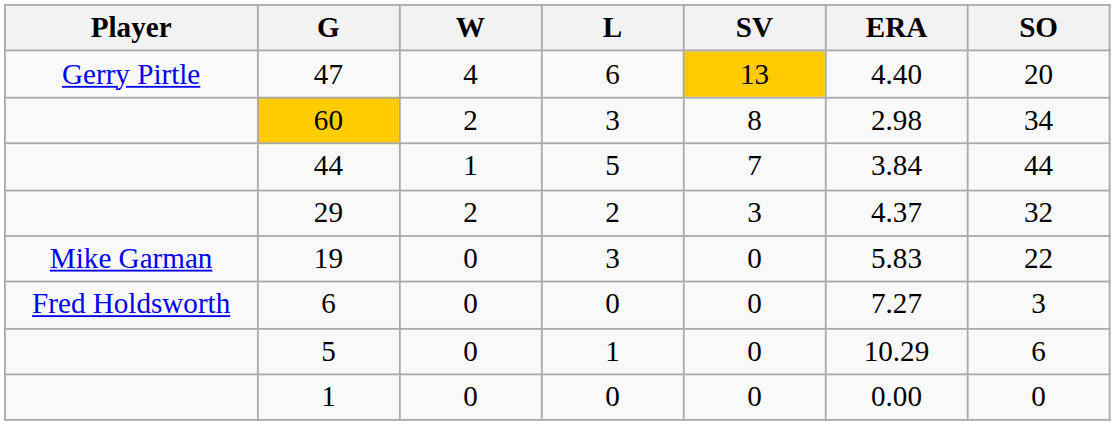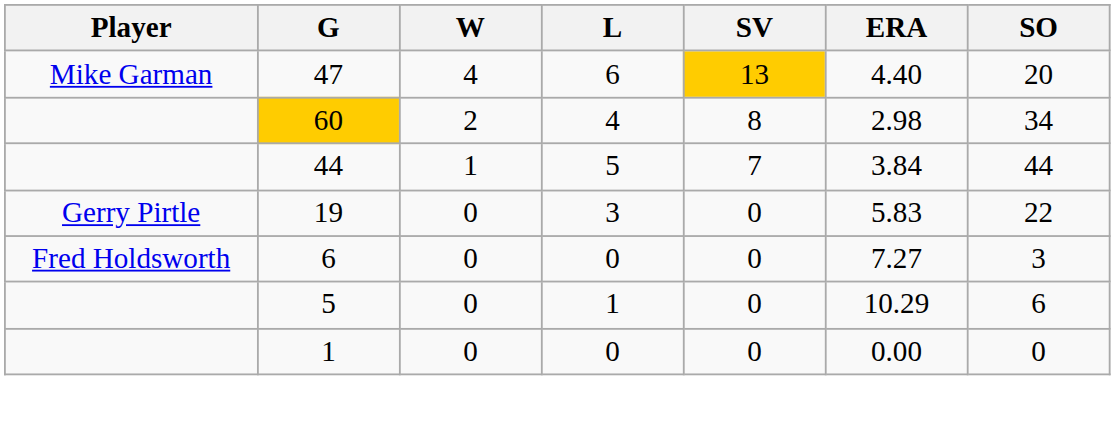(131, 73) Gerry Pirtle -> (131, 73) Mike Garman
(612, 119) 3 -> (612, 119) 4
- row: (328, 212)
(131, 258) Mike Garman -> (131, 212) Gerry Pirtle
